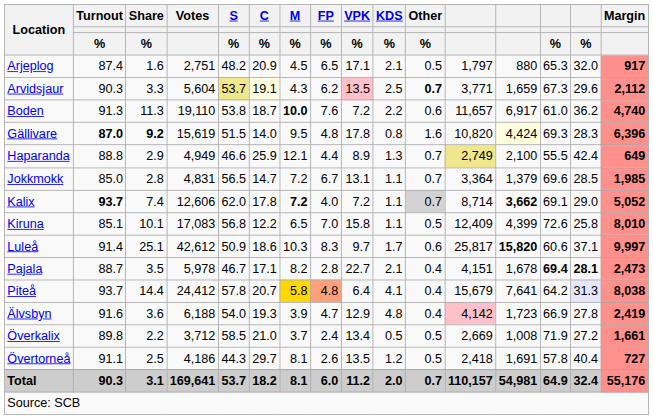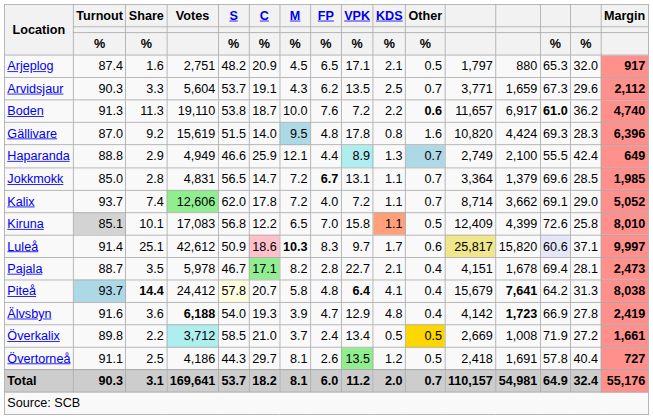(234, 89) khaki background -> (234, 89) no background
(265, 89) lightyellow background -> (265, 89) no background
(358, 89) pink background -> (358, 89) no background
(433, 89) bold -> (433, 89) normal
(295, 111) bold -> (295, 111) normal
(433, 111) normal -> (433, 111) bold
(555, 111) normal -> (555, 111) bold
(111, 134) bold -> (111, 134) normal
(155, 134) bold -> (155, 134) normal
(299, 134) no background -> (299, 134) lightblue background
(521, 134) lightyellow background -> (521, 134) no background
(361, 156) no background -> (361, 156) paleturquoise background
(433, 156) no background -> (433, 156) lightblue background
(477, 156) khaki background -> (477, 156) no background
(330, 179) normal -> (330, 179) bold
(111, 201) bold -> (111, 201) normal
(196, 201) no background -> (196, 201) lightgreen background
(299, 201) bold -> (299, 201) normal
(433, 201) lightgrey background -> (433, 201) no background
(521, 201) bold -> (521, 201) normal
(111, 223) no background -> (111, 223) lightgrey background
(394, 223) no background -> (394, 223) lightsalmon background
(265, 246) no background -> (265, 246) pink background
(295, 246) normal -> (295, 246) bold
(474, 246) no background -> (474, 246) khaki background
(518, 246) bold -> (518, 246) normal
(555, 246) no background -> (555, 246) lavender background
(265, 268) no background -> (265, 268) lightgreen background
(555, 268) bold -> (555, 268) normal
(586, 268) bold -> (586, 268) normal
(111, 291) no background -> (111, 291) lightblue background
(152, 291) normal -> (152, 291) bold
(234, 291) no background -> (234, 291) lightyellow background
(299, 291) gold background -> (299, 291) no background
(330, 291) lightsalmon background -> (330, 291) no background
(361, 291) normal -> (361, 291) bold
(521, 291) normal -> (521, 291) bold
(586, 291) lavender background -> (586, 291) no background
(200, 313) normal -> (200, 313) bold
(477, 313) pink background -> (477, 313) no background
(521, 313) normal -> (521, 313) bold
(200, 336) no background -> (200, 336) paleturquoise background
(433, 336) no background -> (433, 336) gold background
(358, 358) no background -> (358, 358) lightgreen background
